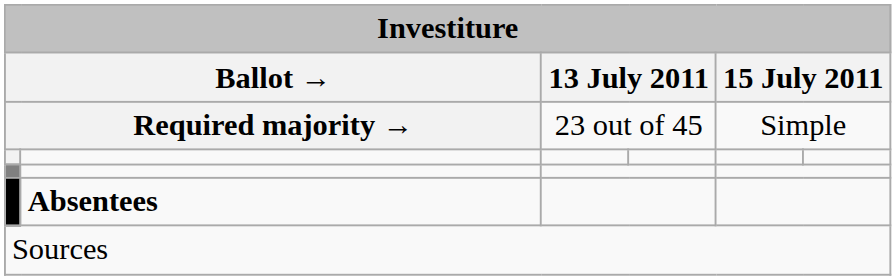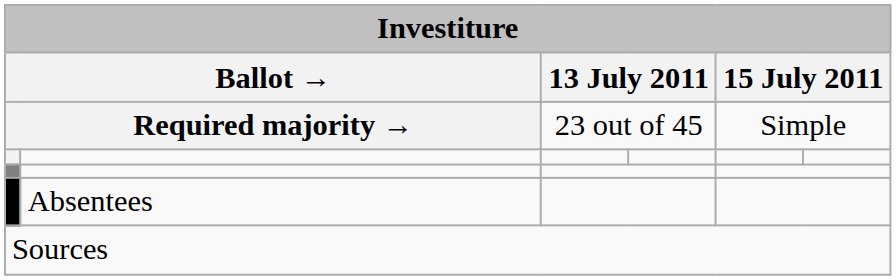(93, 201) bold -> (90, 201) normal
